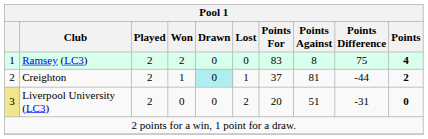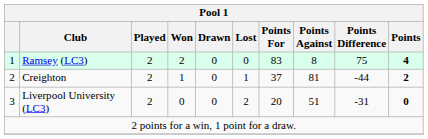(214, 78) paleturquoise background -> (214, 78) no background
(12, 101) khaki background -> (12, 101) no background
